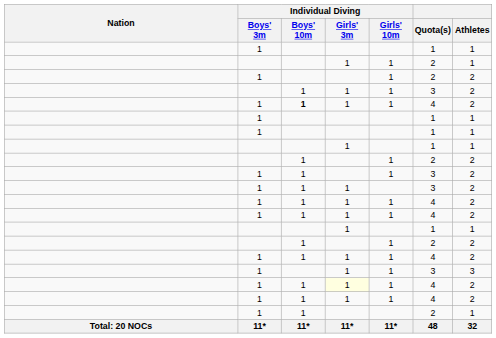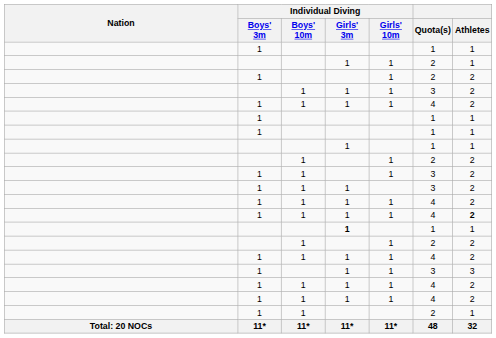(303, 105) bold -> (303, 105) normal
(472, 216) normal -> (472, 216) bold
(347, 230) normal -> (347, 230) bold
(347, 285) lightyellow background -> (347, 285) no background
